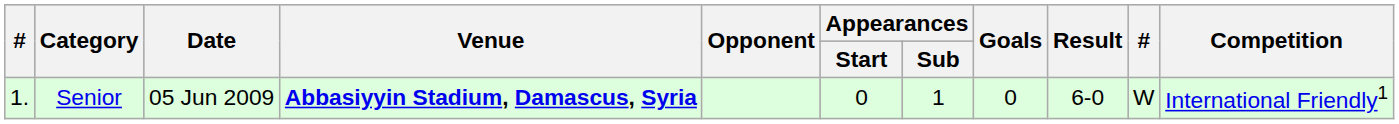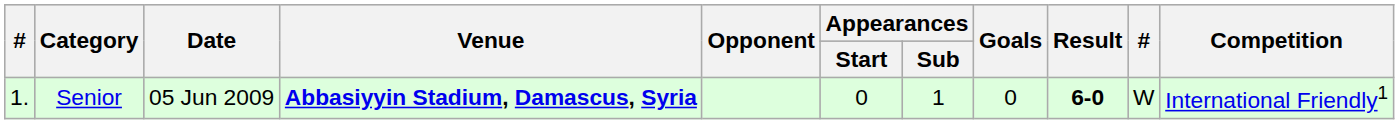(1088, 98) normal -> (1088, 98) bold
